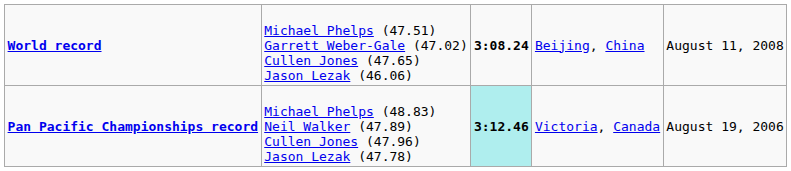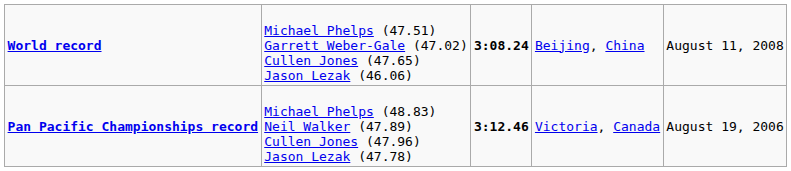(501, 126) paleturquoise background -> (501, 126) no background
